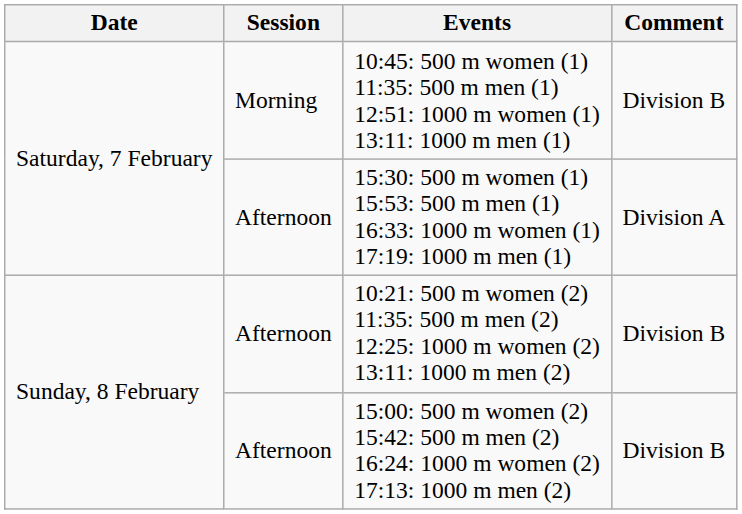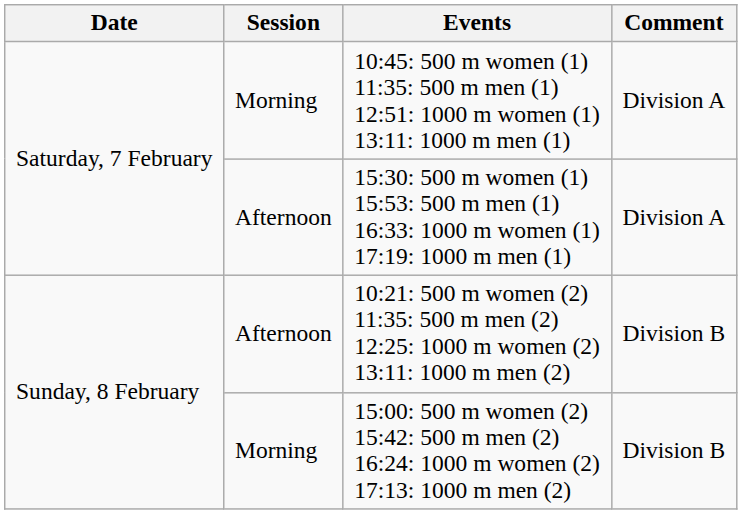(674, 100) Division B -> (674, 100) Division A
(283, 450) Afternoon -> (276, 450) Morning
